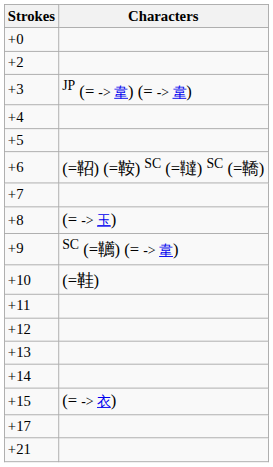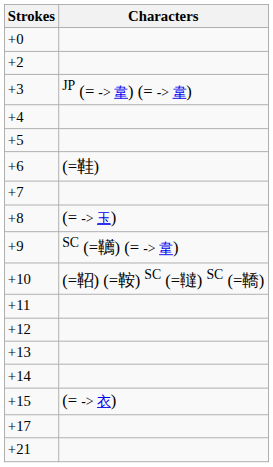(163, 167) (=鞀) (=鞍) SC (=韃) SC (=鞽) -> (81, 167) (=鞋)
(81, 280) (=鞋) -> (163, 278) (=鞀) (=鞍) SC (=韃) SC (=鞽)
